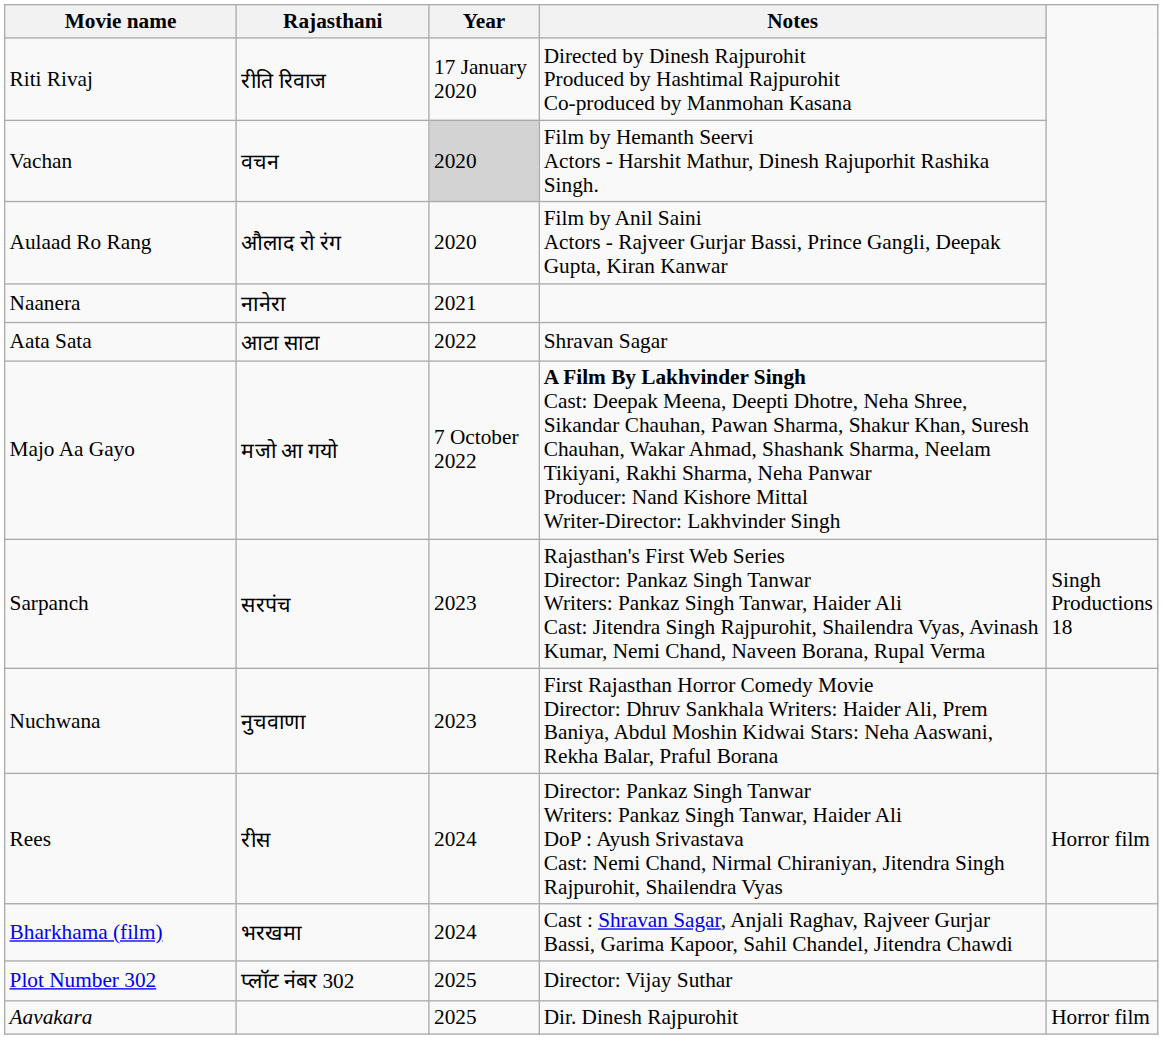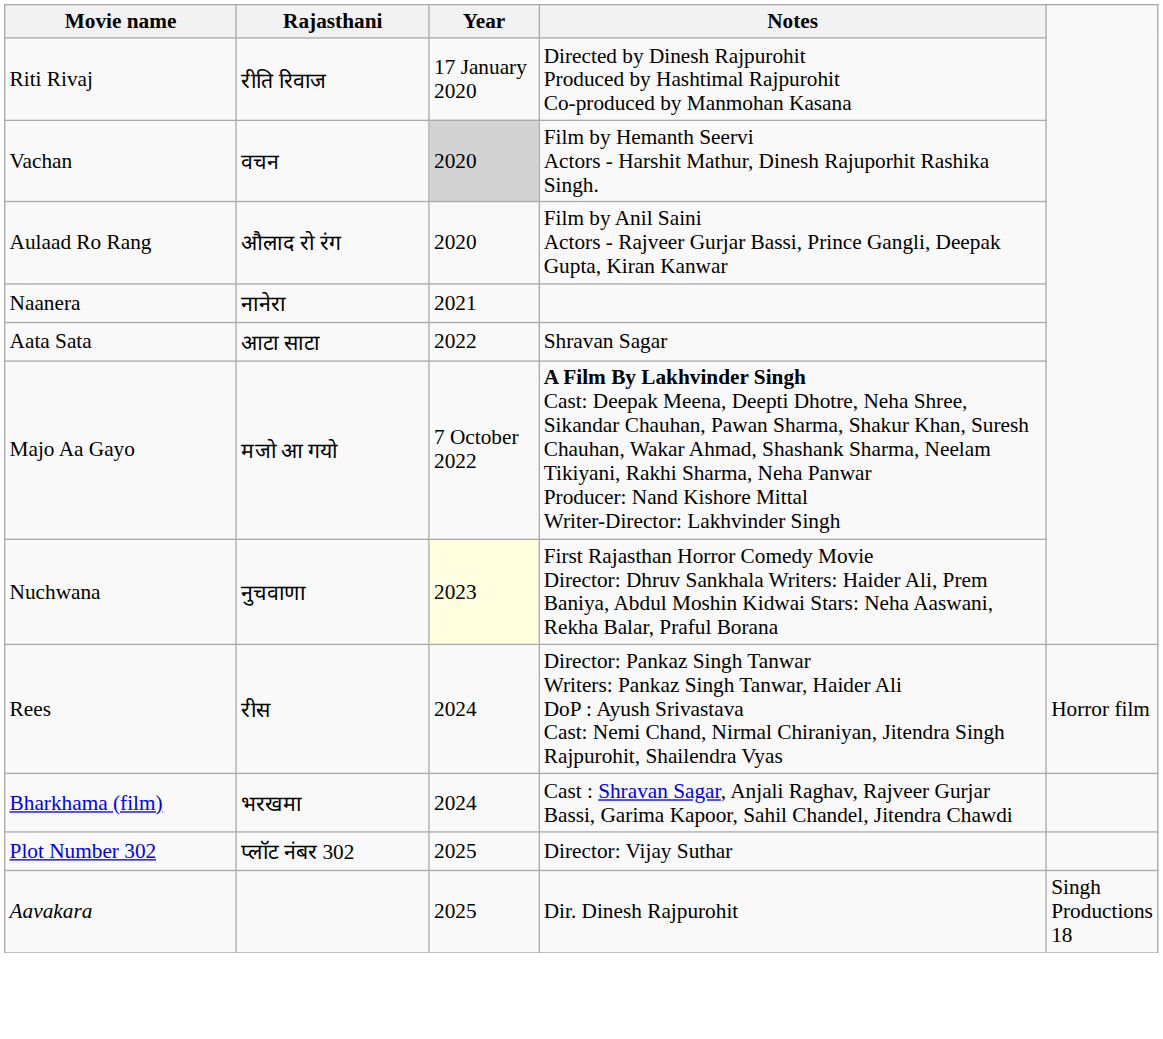- row: (49, 603)
(455, 720) no background -> (455, 591) lightyellow background
(1101, 1016) Horror film -> (1102, 911) Singh Productions 18
